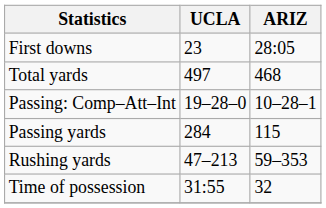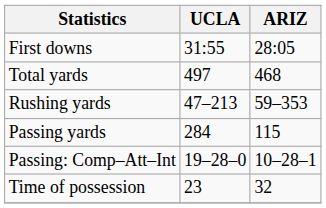(193, 47) 23 -> (204, 47) 31:55
rows swapped: (60, 160) <-> (92, 103)
(204, 188) 31:55 -> (193, 188) 23
